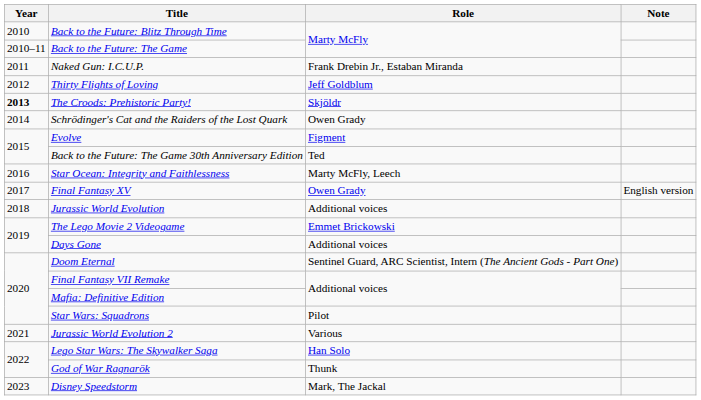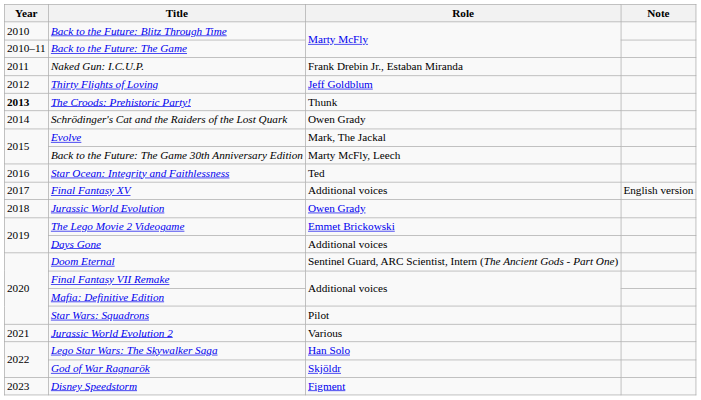(324, 102) Skjöldr -> (323, 102) Thunk
(327, 137) Figment -> (347, 137) Mark, The Jackal
(316, 155) Ted -> (354, 155) Marty McFly, Leech
(354, 173) Marty McFly, Leech -> (316, 173) Ted
(337, 191) Owen Grady -> (348, 191) Additional voices
(348, 208) Additional voices -> (337, 208) Owen Grady
(323, 368) Thunk -> (324, 368) Skjöldr
(347, 386) Mark, The Jackal -> (327, 386) Figment
